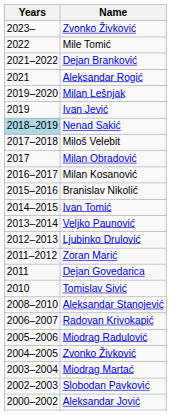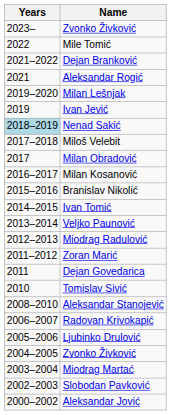(102, 239) Ljubinko Drulović -> (105, 239) Miodrag Radulović
(105, 337) Miodrag Radulović -> (102, 337) Ljubinko Drulović
